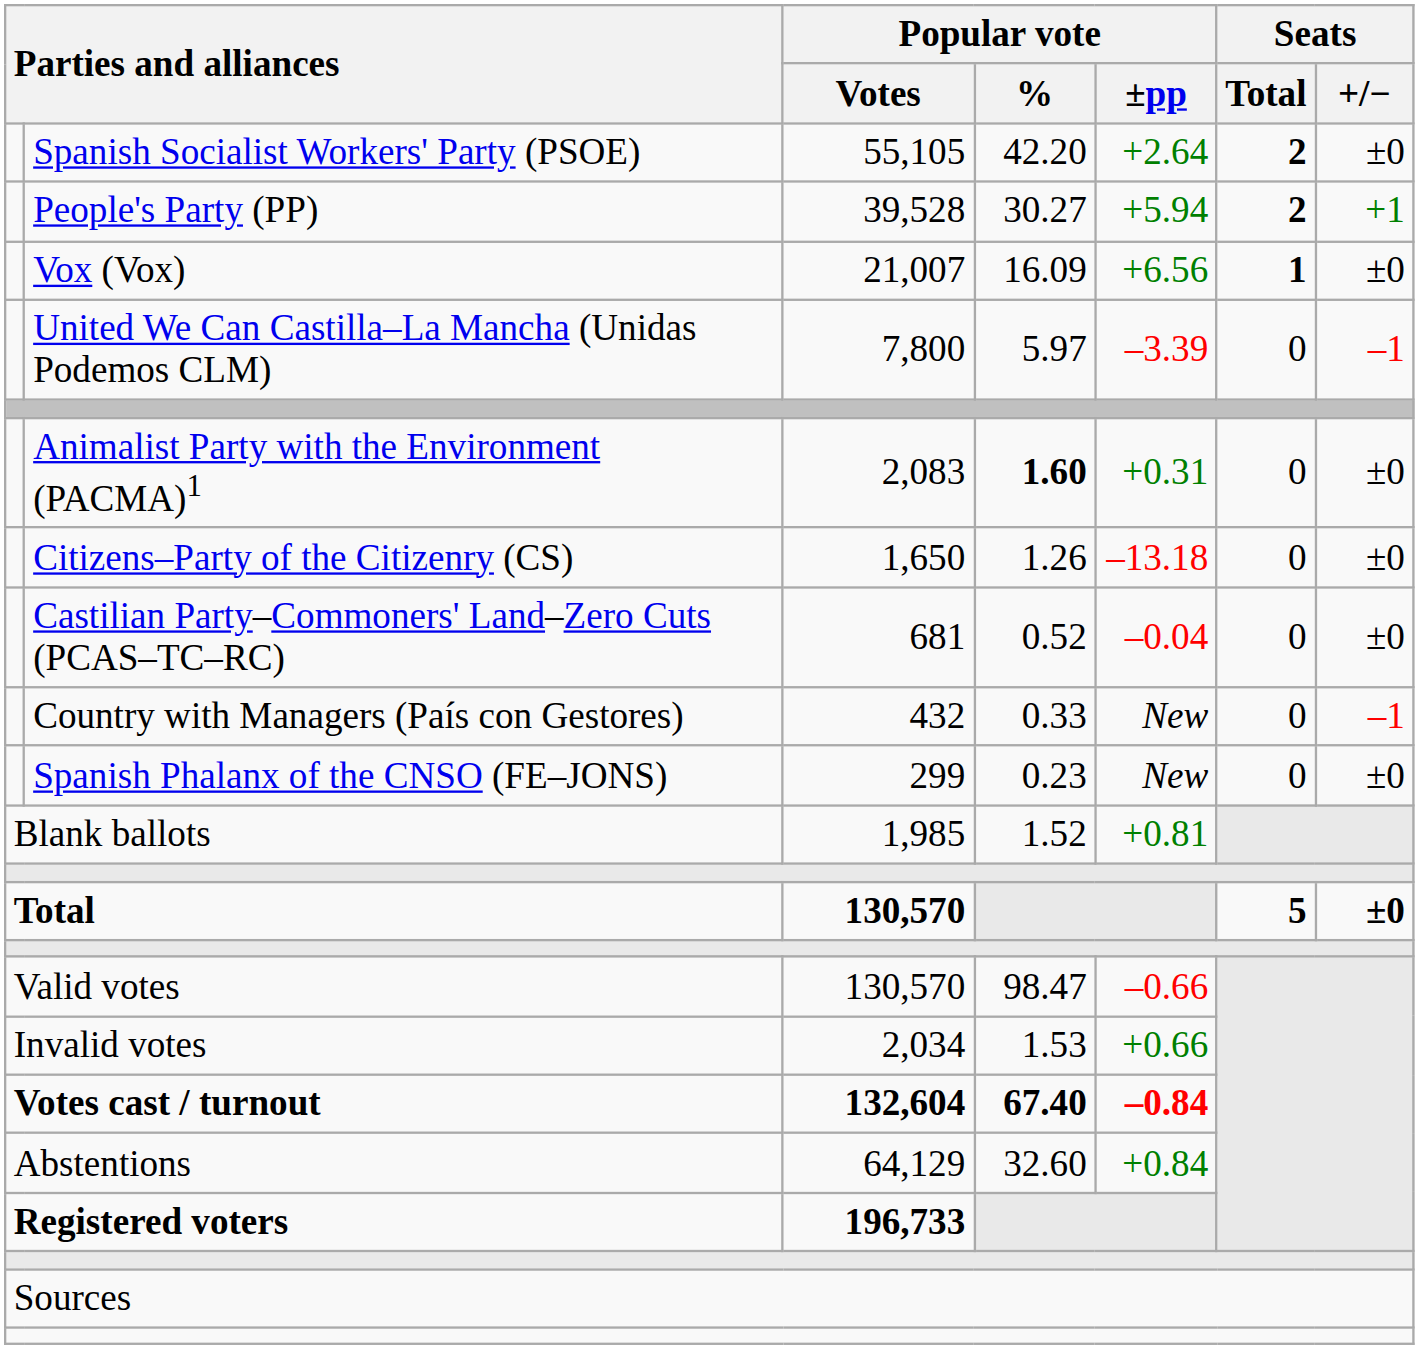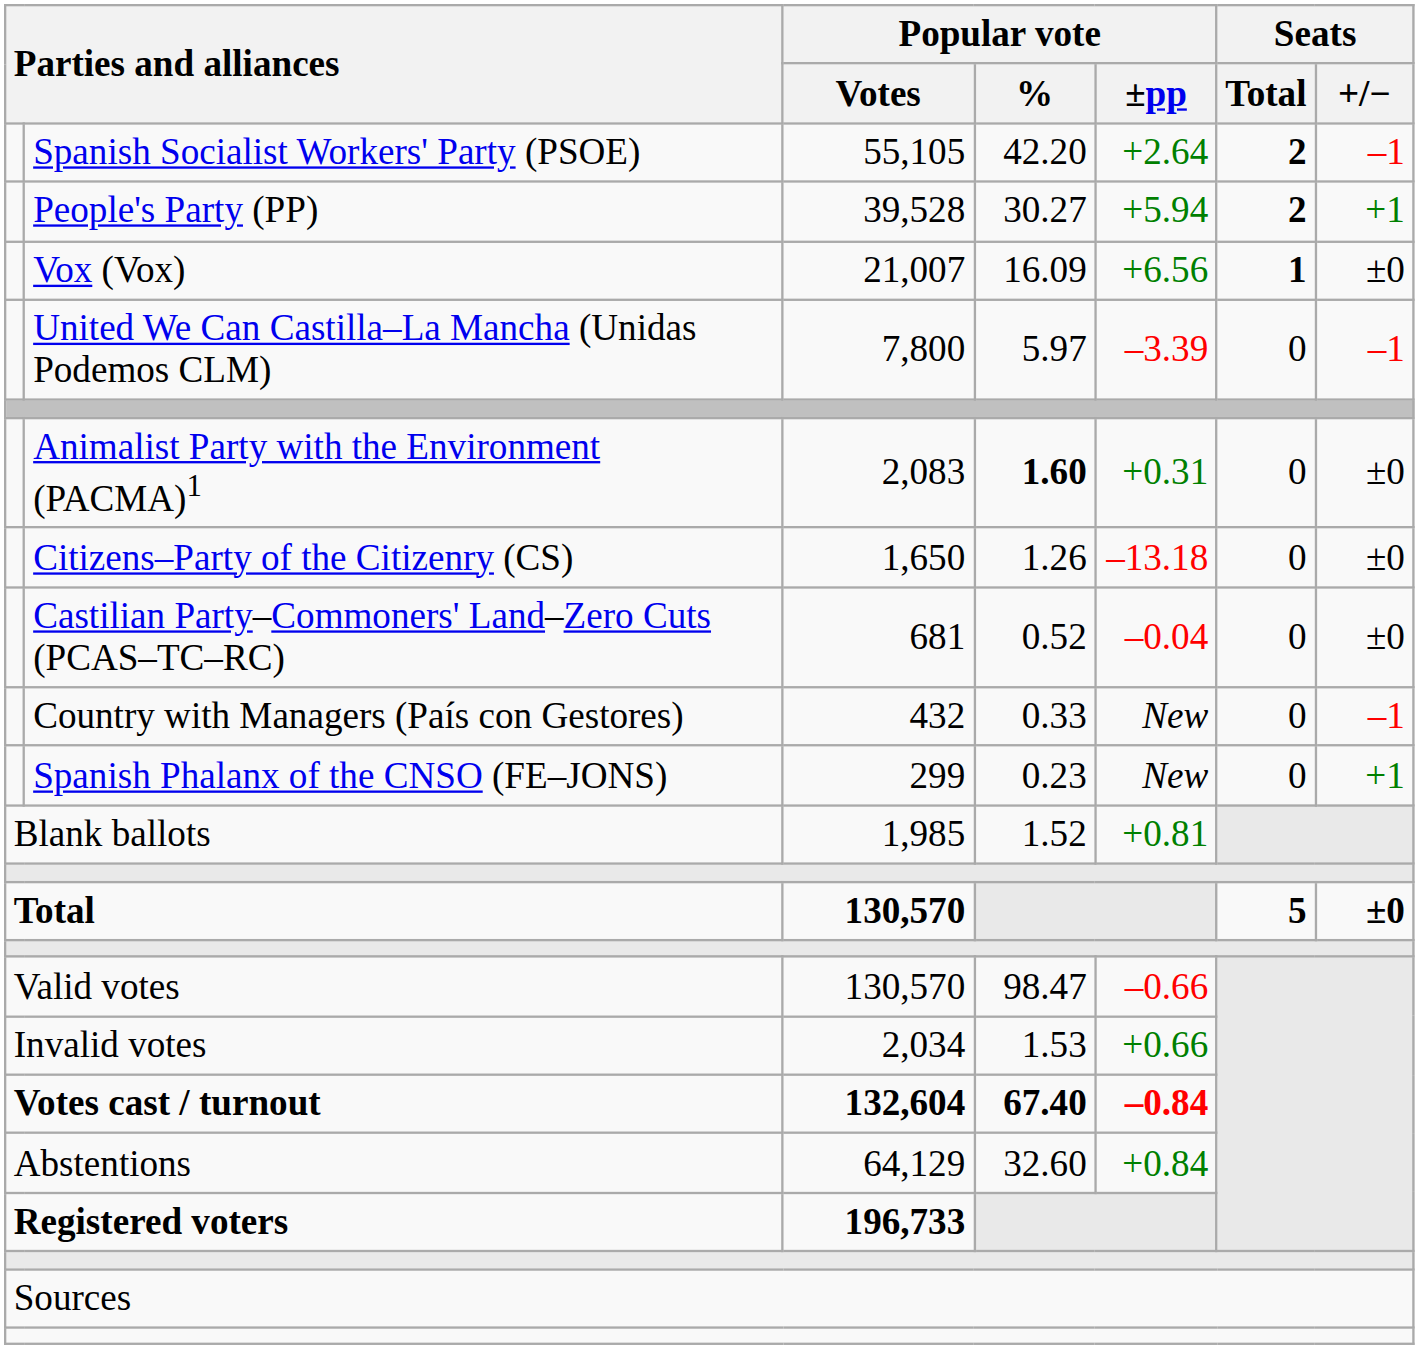(1385, 151) ±0 -> (1386, 151) –1
(1385, 775) ±0 -> (1385, 775) +1
